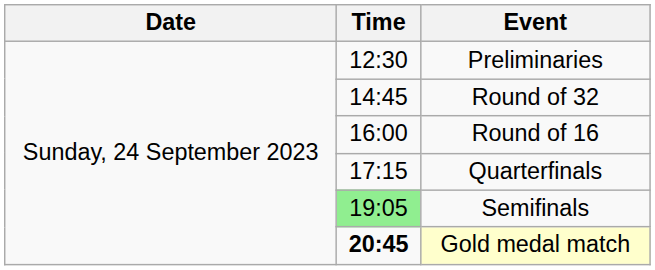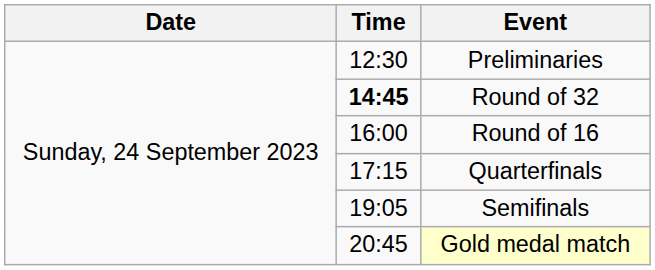(379, 97) normal -> (379, 97) bold
(379, 208) lightgreen background -> (379, 208) no background
(379, 245) bold -> (379, 245) normal
